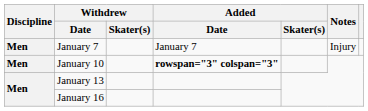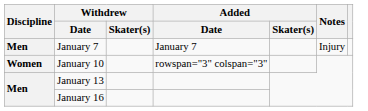(17, 64) Men -> (24, 64) Women
(217, 64) bold -> (211, 64) normal
